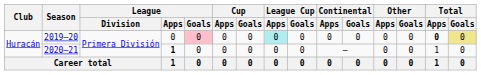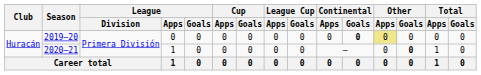(199, 37) pink background -> (199, 37) no background
(276, 37) paleturquoise background -> (276, 37) no background
(358, 37) normal -> (358, 37) bold
(385, 37) no background -> (385, 37) khaki background
(437, 37) bold -> (437, 37) normal
(462, 37) khaki background -> (462, 37) no background
(173, 50) bold -> (173, 50) normal
(411, 50) normal -> (411, 50) bold
